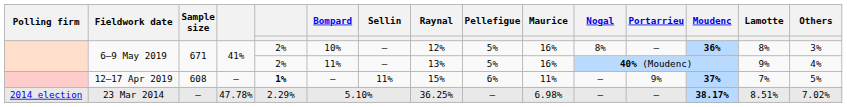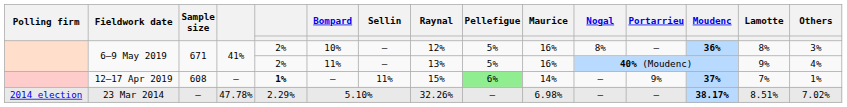(492, 79) no background -> (492, 79) lightgreen background
(548, 79) 11% -> (548, 79) 14%
(816, 79) 5% -> (816, 79) 1%
(436, 95) 36.25% -> (436, 95) 32.26%
